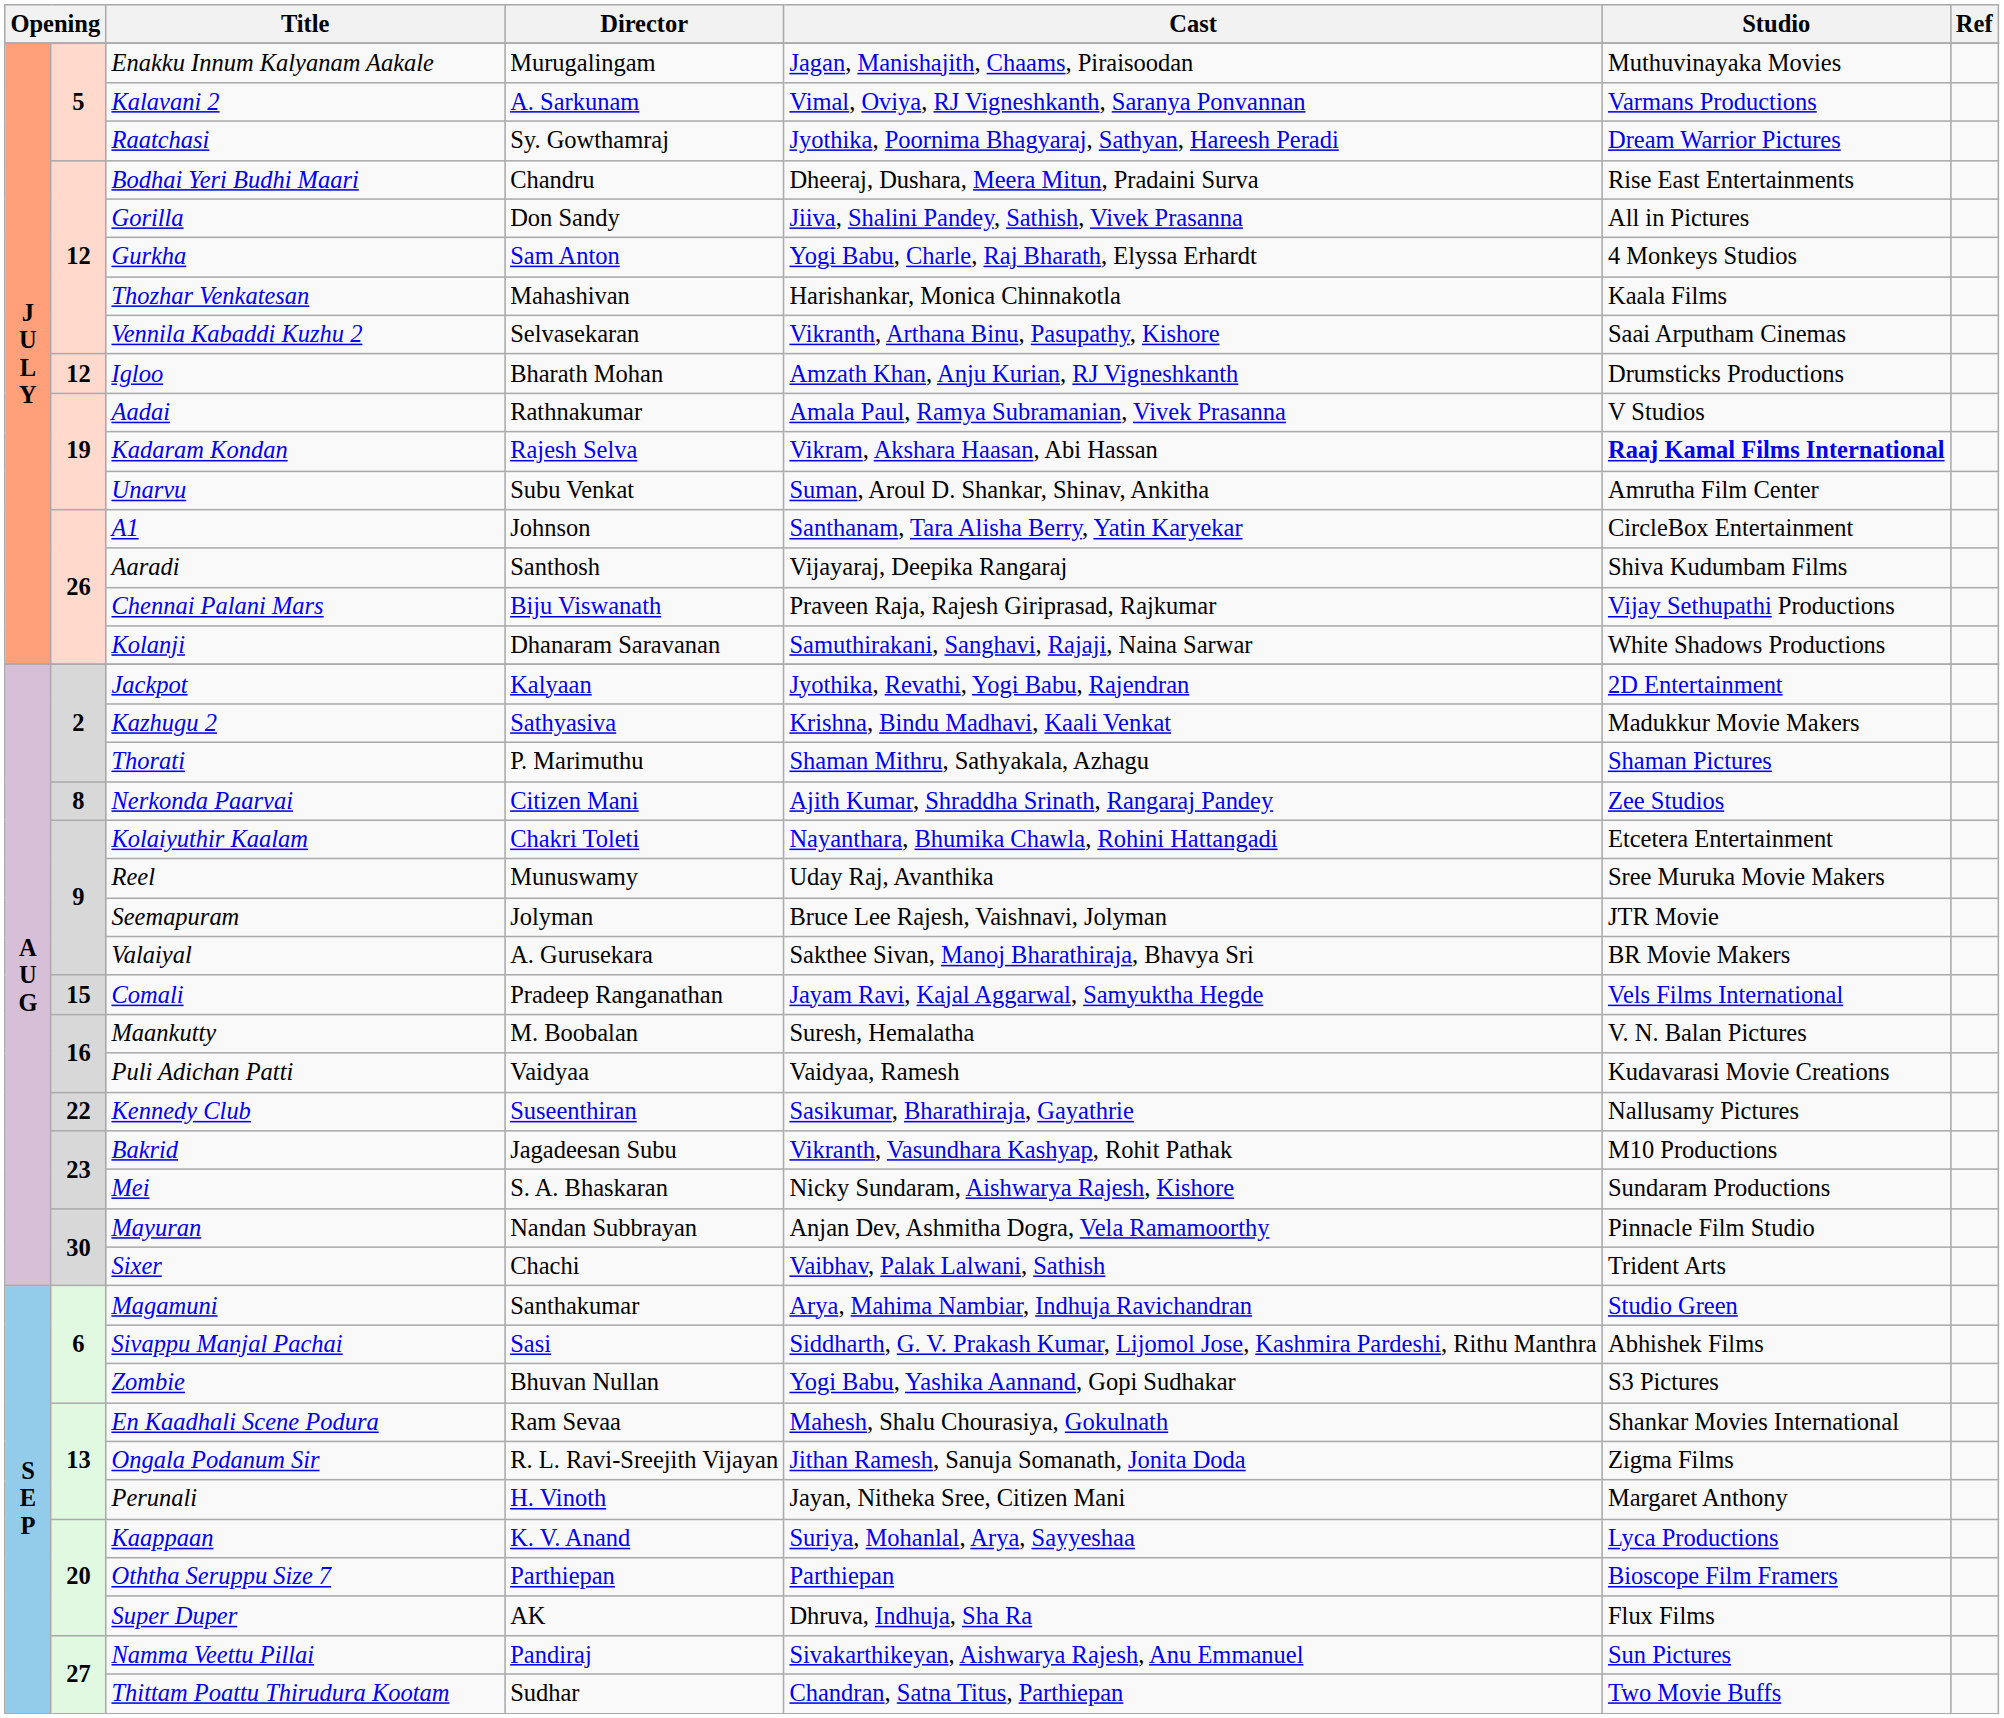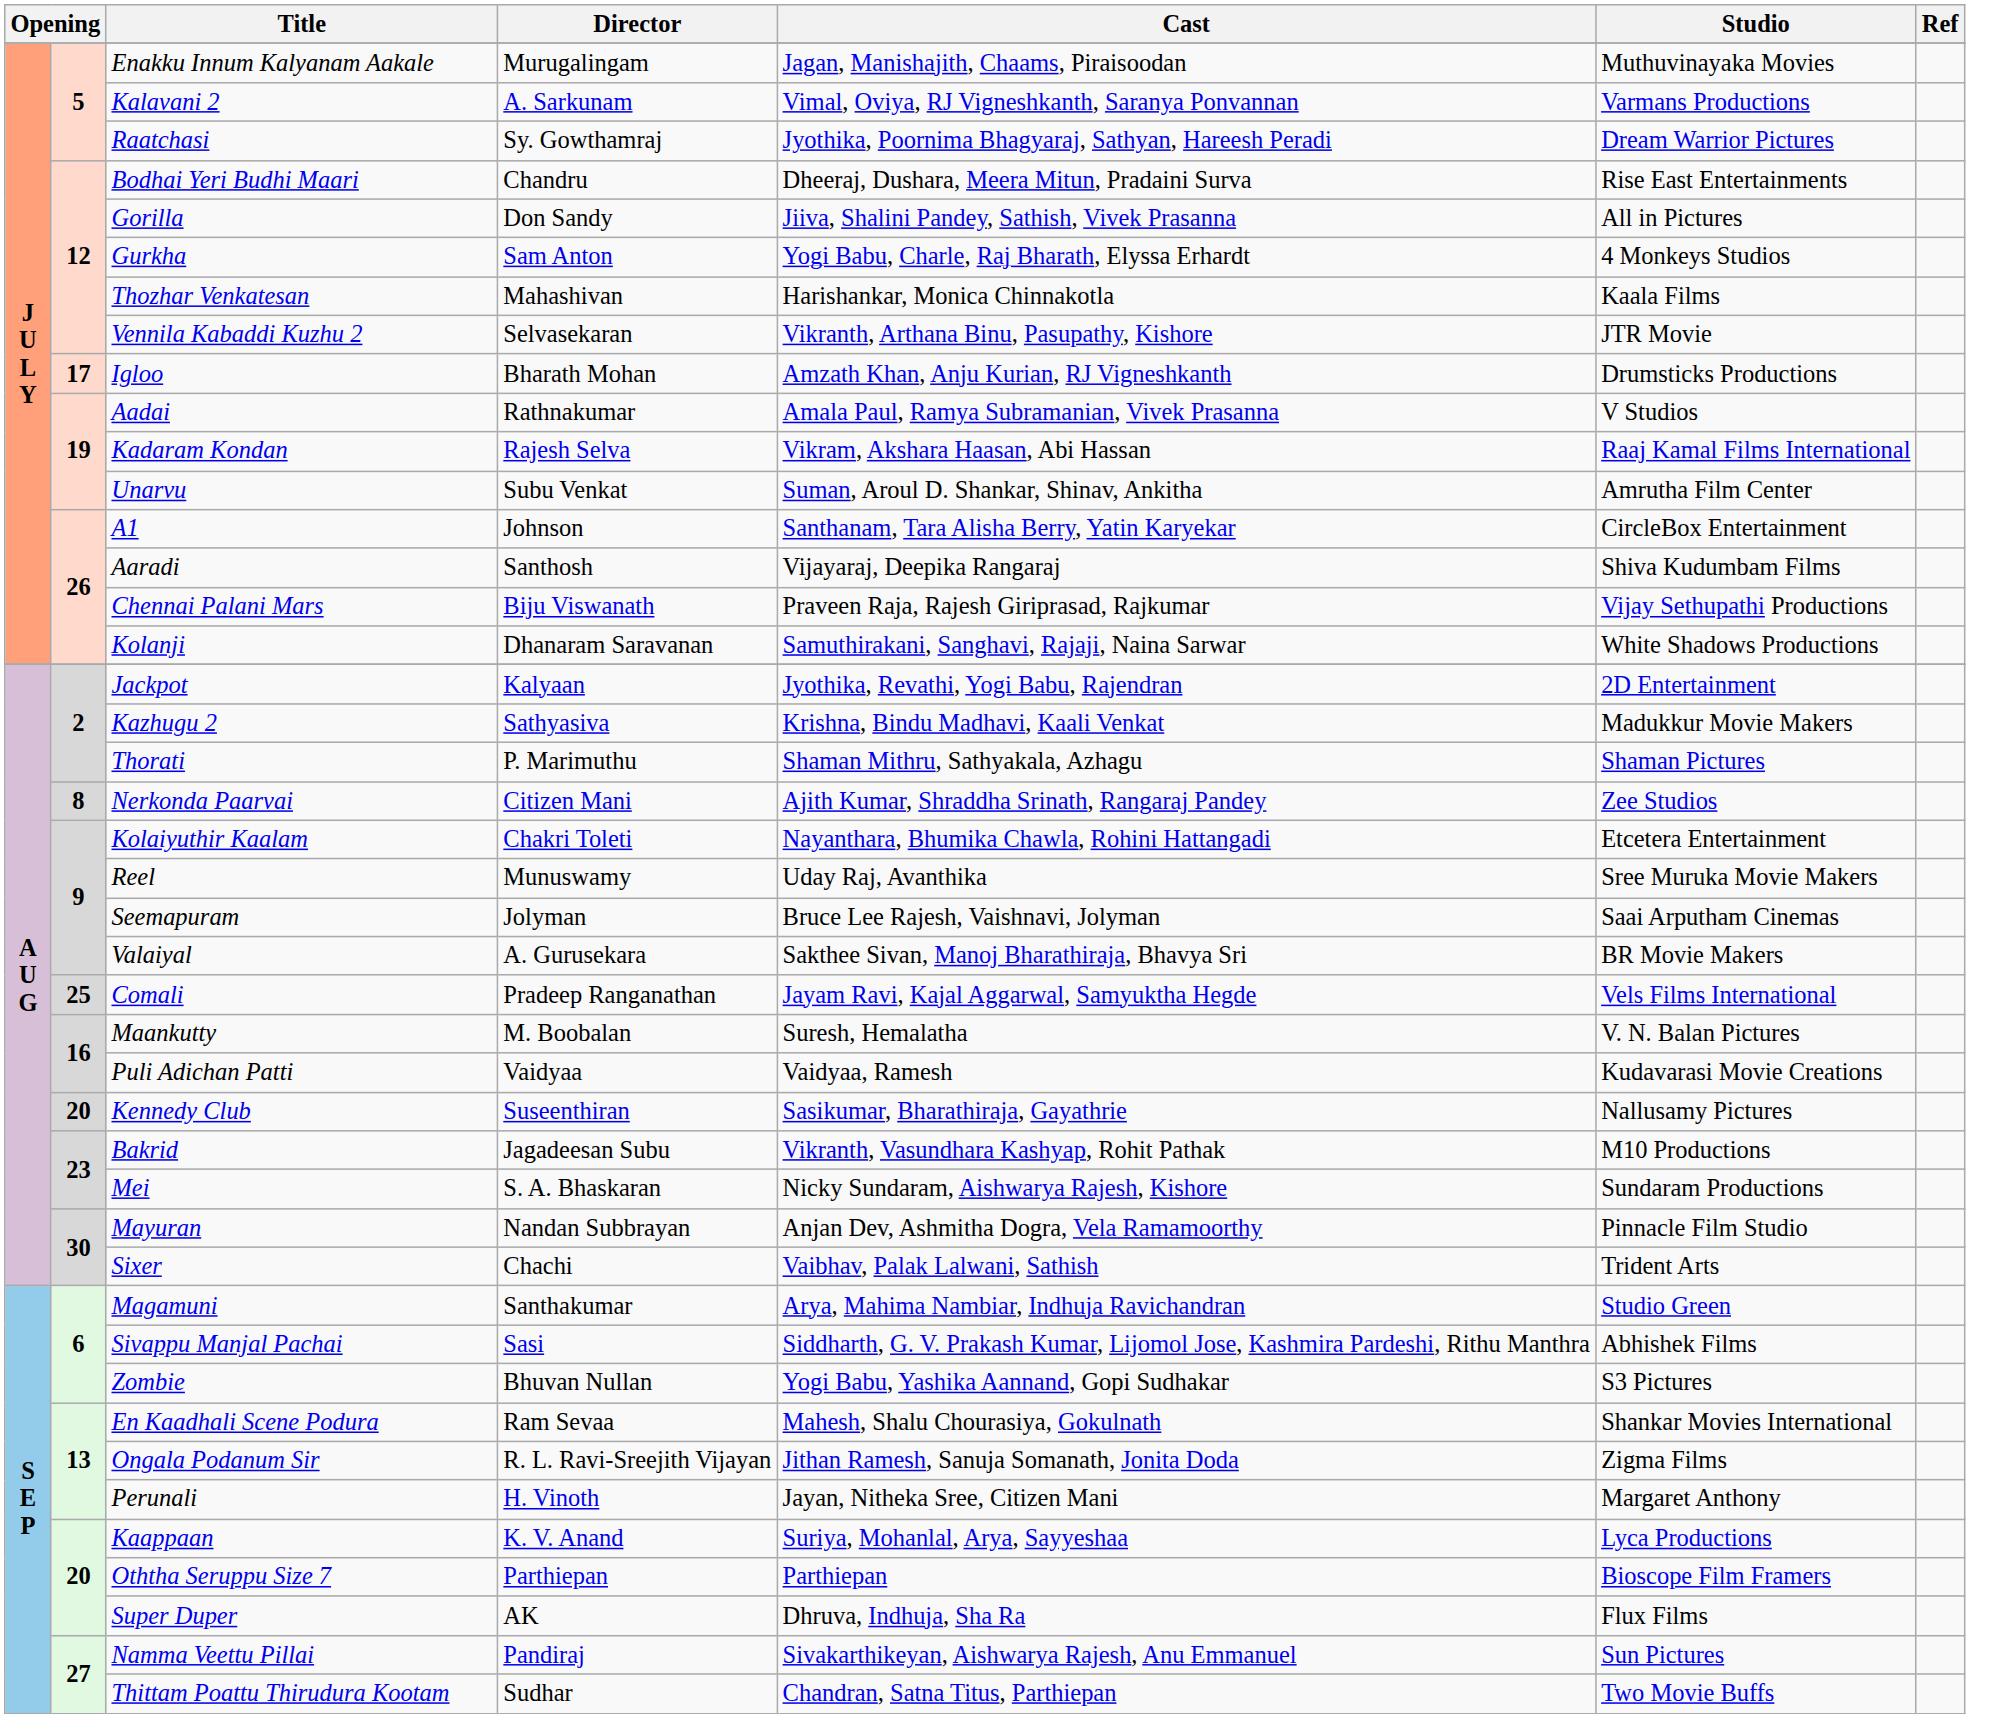(1727, 334) Saai Arputham Cinemas -> (1657, 334) JTR Movie
(78, 373) 12 -> (78, 373) 17
(1776, 450) bold -> (1756, 450) normal
(1663, 916) JTR Movie -> (1720, 916) Saai Arputham Cinemas
(78, 994) 15 -> (78, 994) 25
(78, 1110) 22 -> (78, 1110) 20
